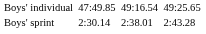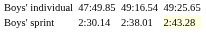(179, 22) no background -> (179, 22) lightyellow background
